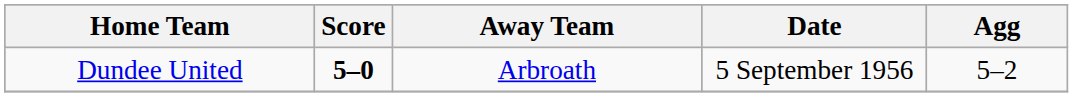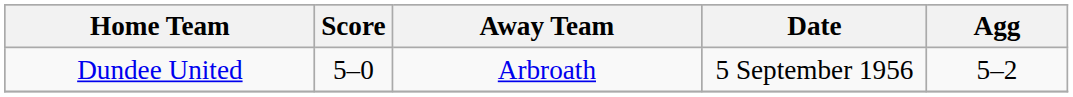(353, 69) bold -> (353, 69) normal
